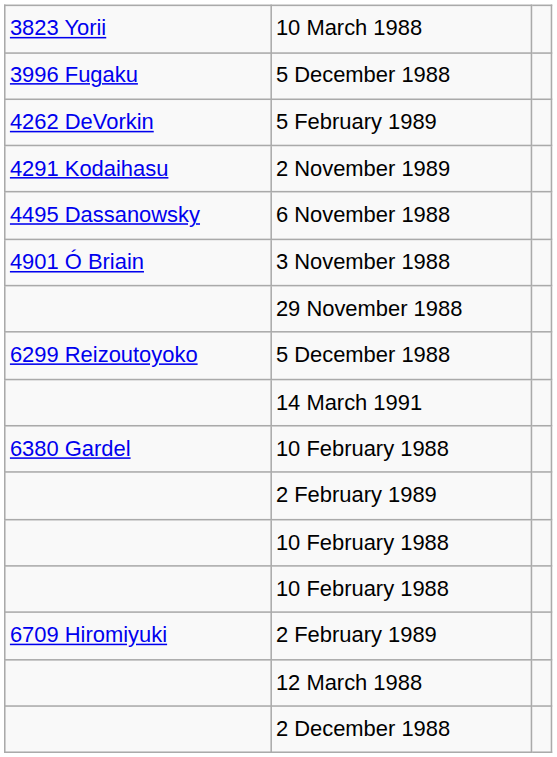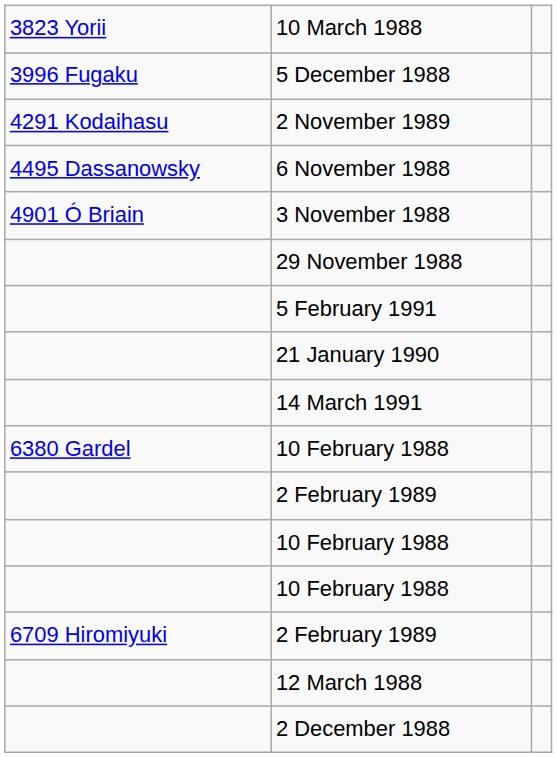- row: (82, 121)
+ row: (138, 309)
+ row: (138, 356)
- row: (104, 355)
